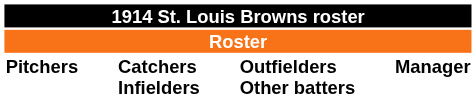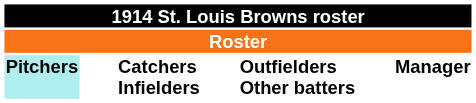(42, 67) no background -> (42, 67) paleturquoise background
